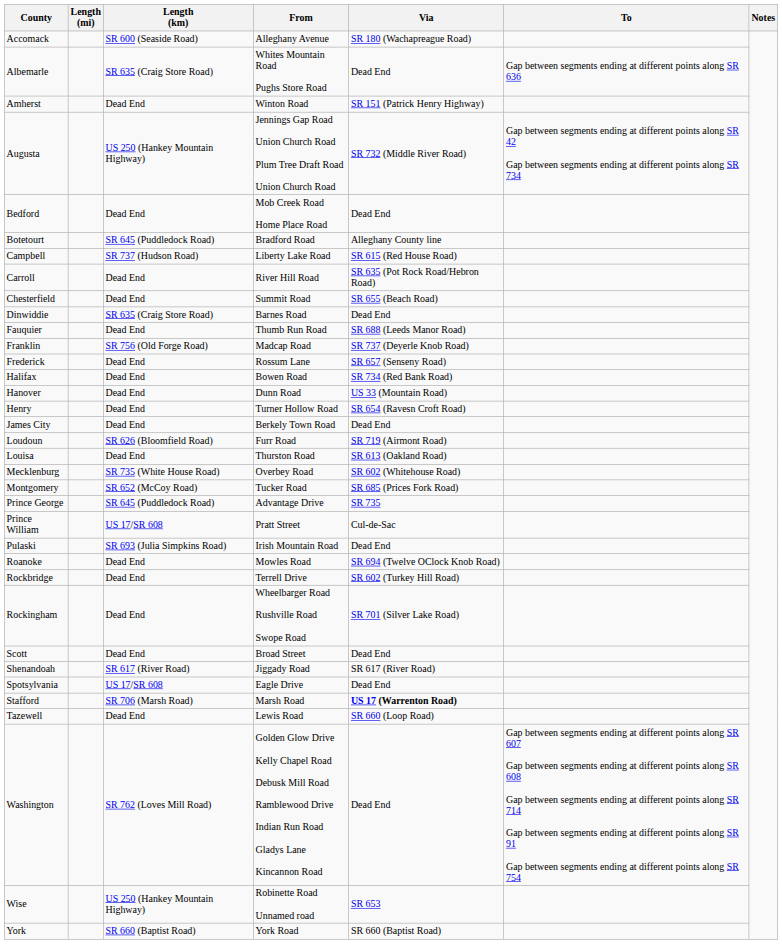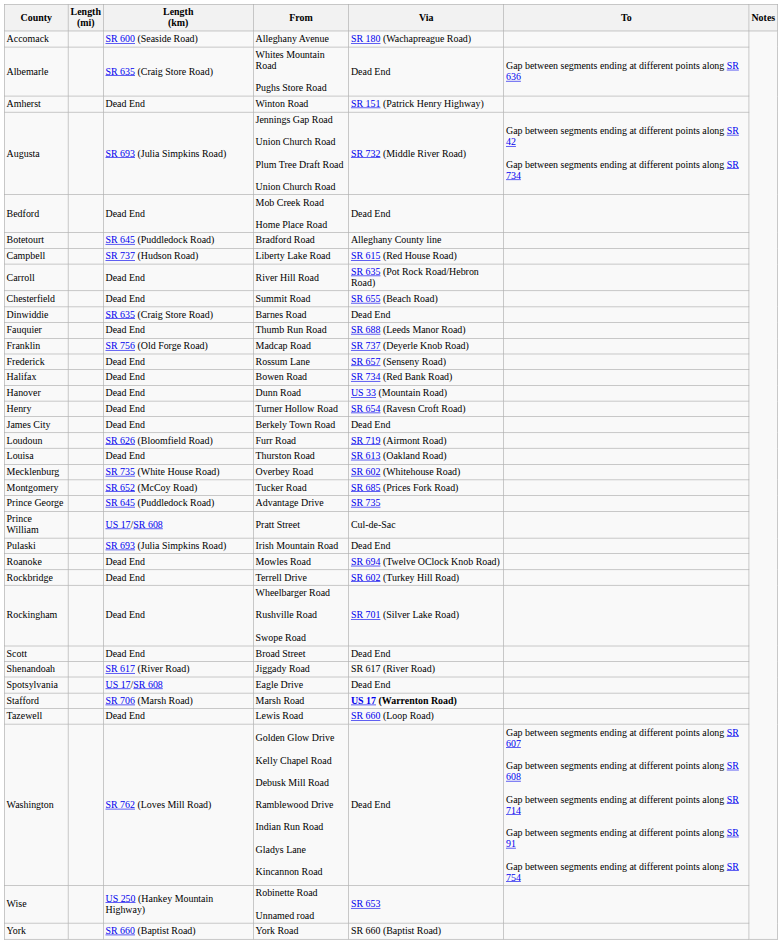(159, 153) US 250 (Hankey Mountain Highway) -> (166, 153) SR 693 (Julia Simpkins Road)
